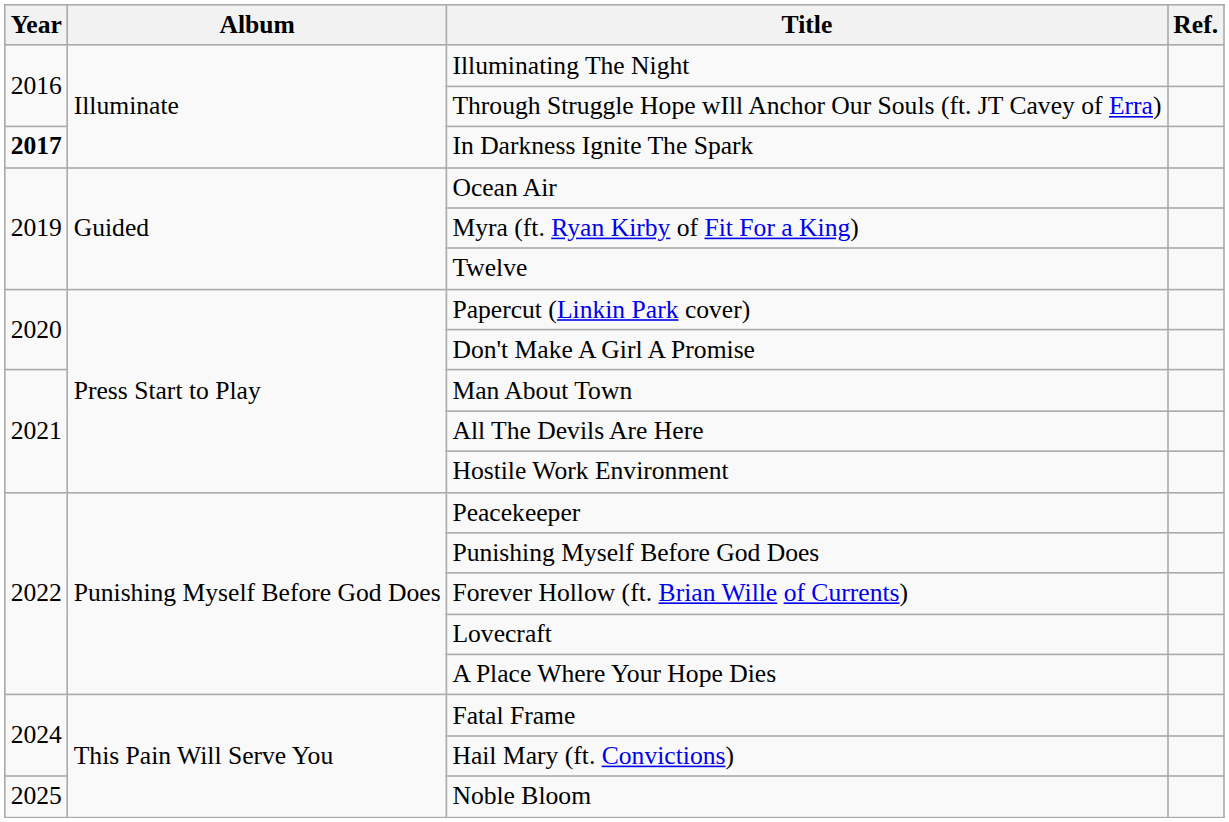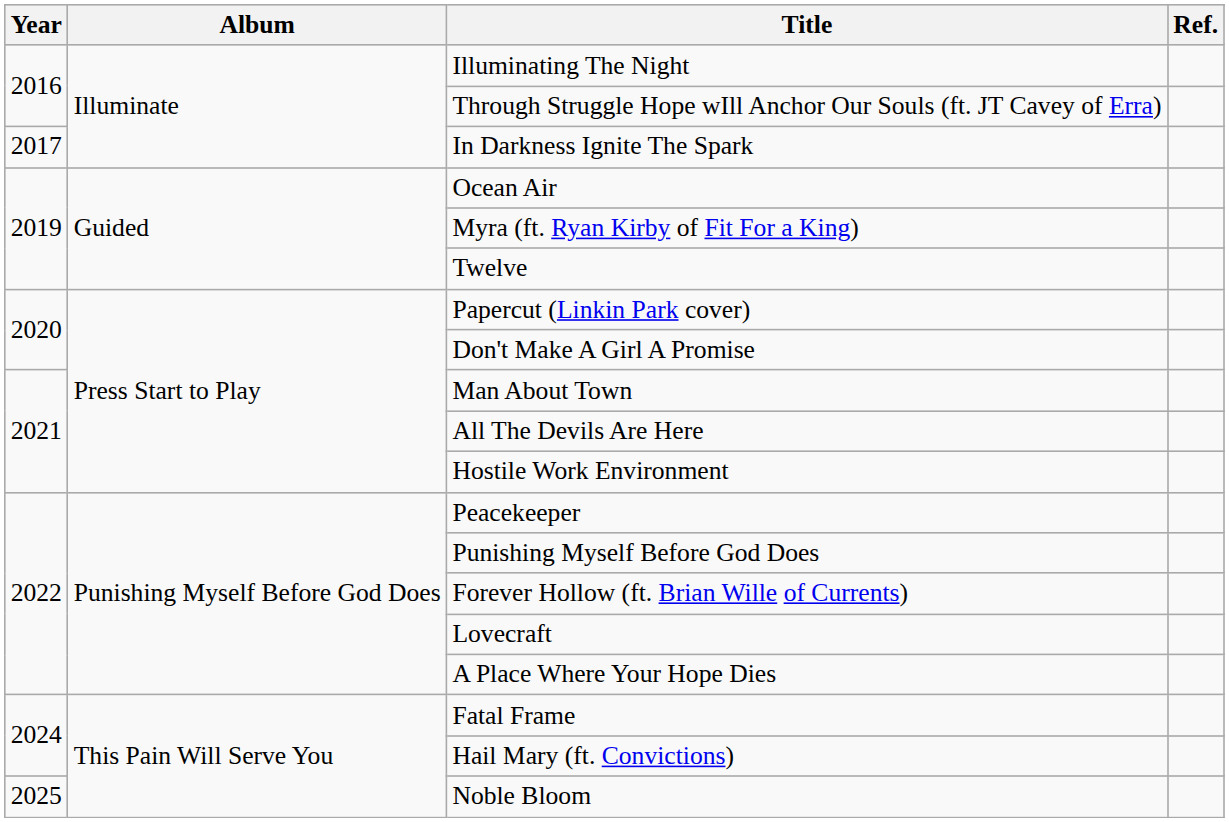(36, 146) bold -> (36, 146) normal
